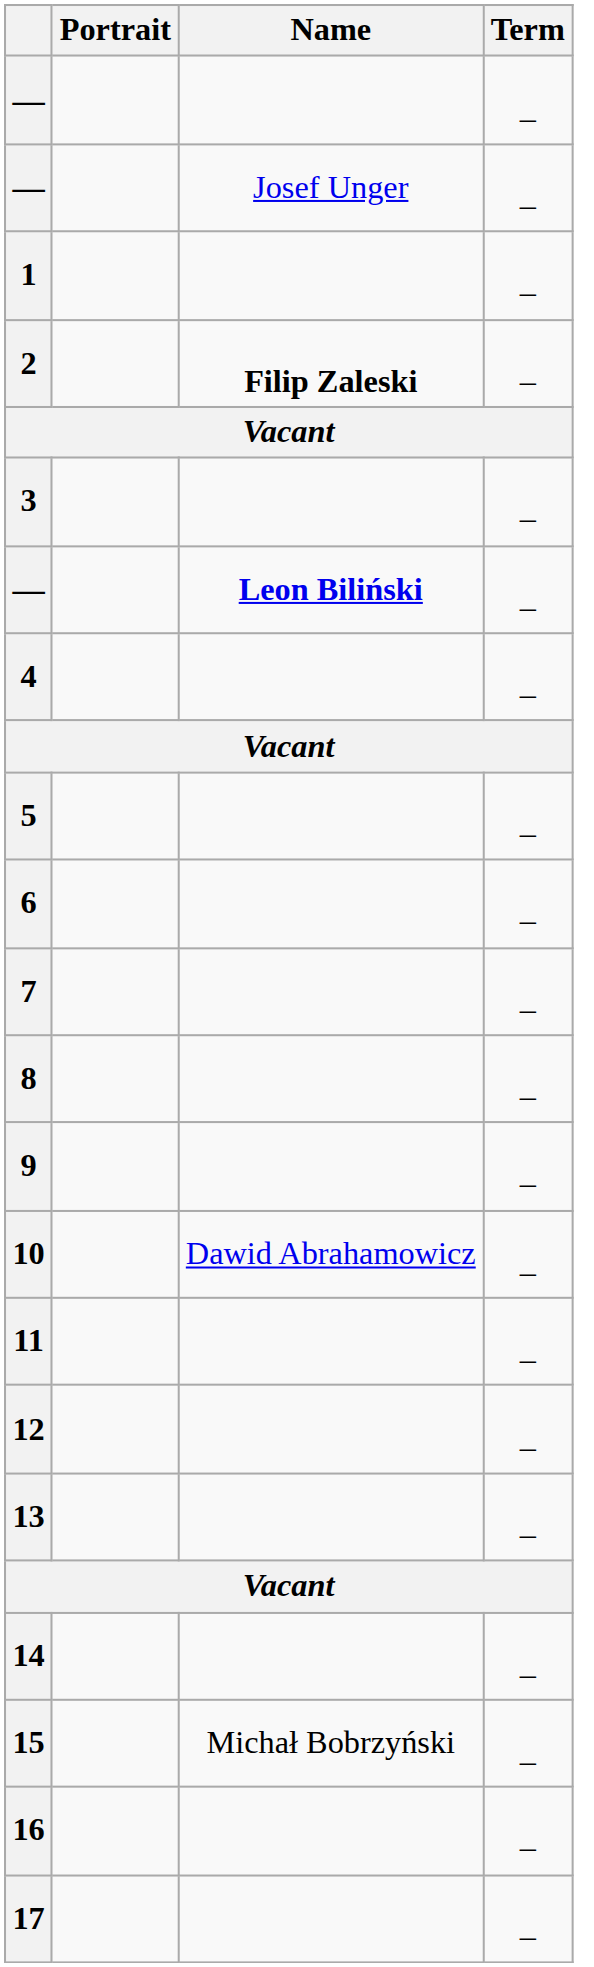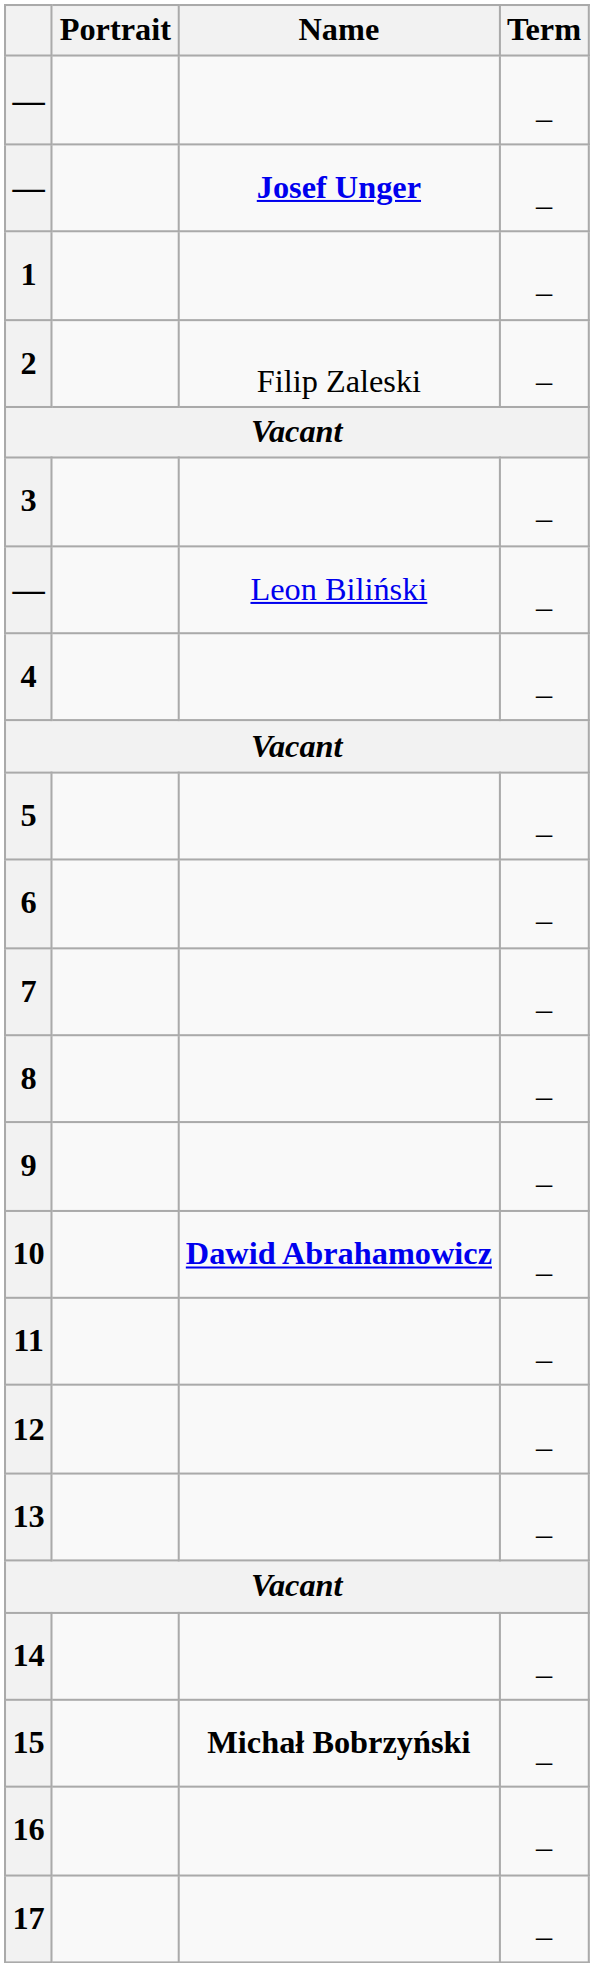(331, 187) normal -> (339, 187) bold
(331, 380) bold -> (339, 380) normal
(331, 588) bold -> (339, 588) normal
(331, 1253) normal -> (339, 1253) bold
(331, 1742) normal -> (339, 1742) bold
